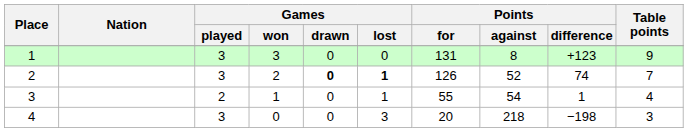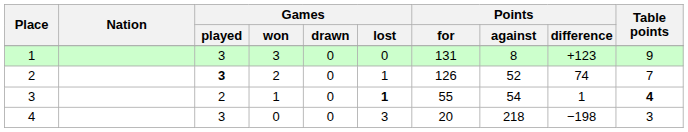(222, 76) normal -> (222, 76) bold
(330, 76) bold -> (330, 76) normal
(385, 76) bold -> (385, 76) normal
(385, 96) normal -> (385, 96) bold
(650, 96) normal -> (650, 96) bold
